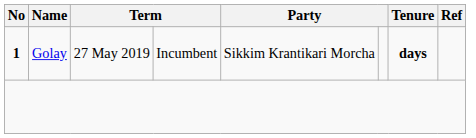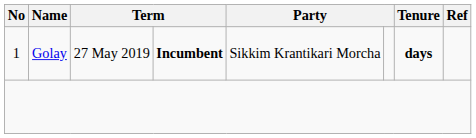(16, 53) bold -> (16, 53) normal
(187, 53) normal -> (190, 53) bold
